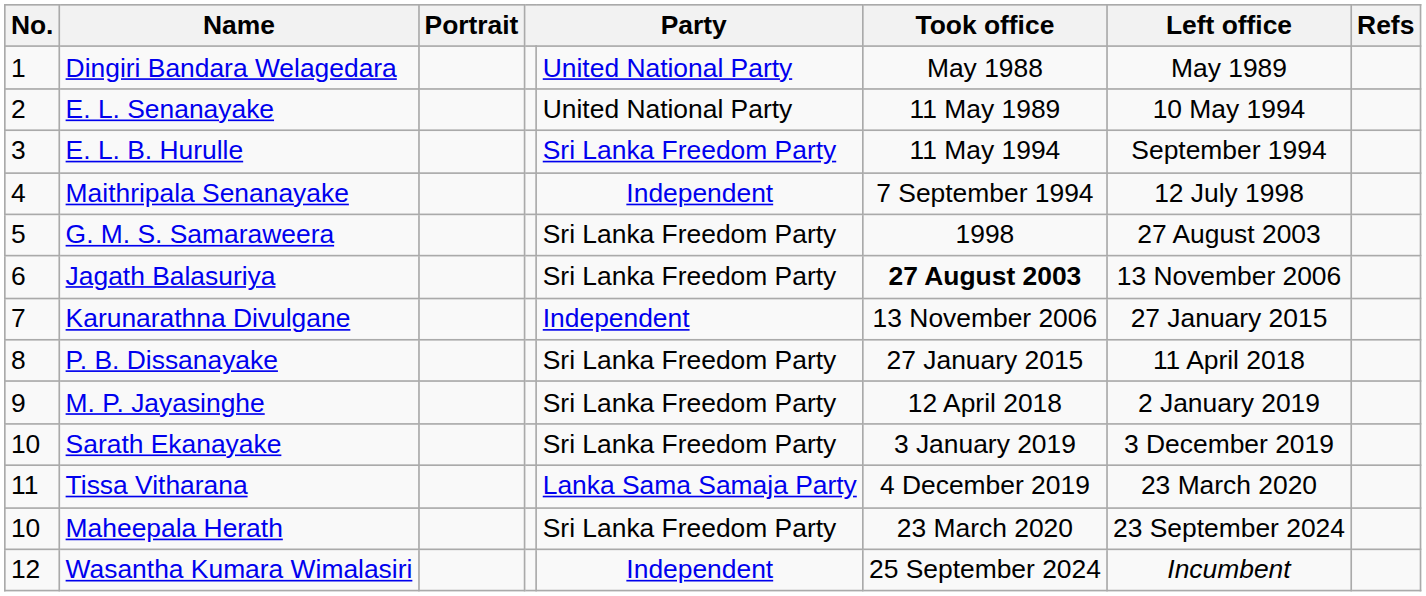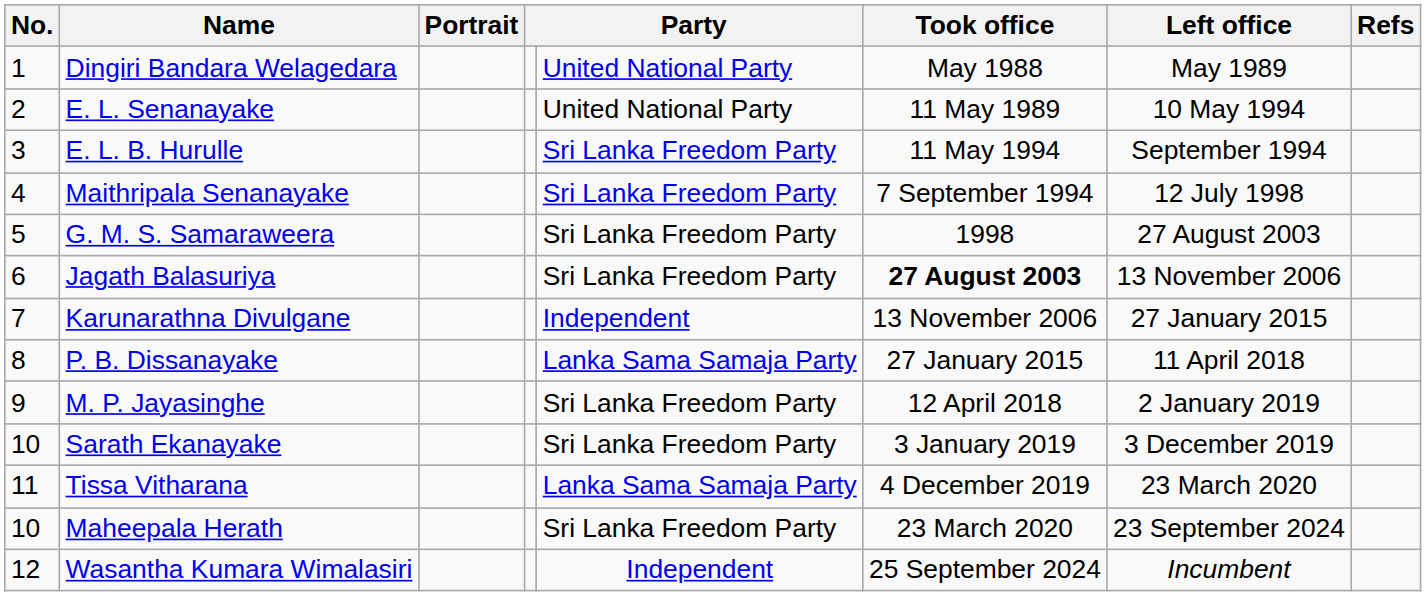(700, 192) Independent -> (689, 192) Sri Lanka Freedom Party
(689, 360) Sri Lanka Freedom Party -> (700, 360) Lanka Sama Samaja Party
